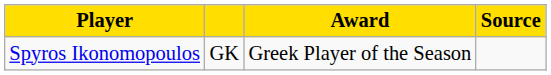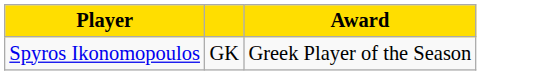- column: (511, 20)
